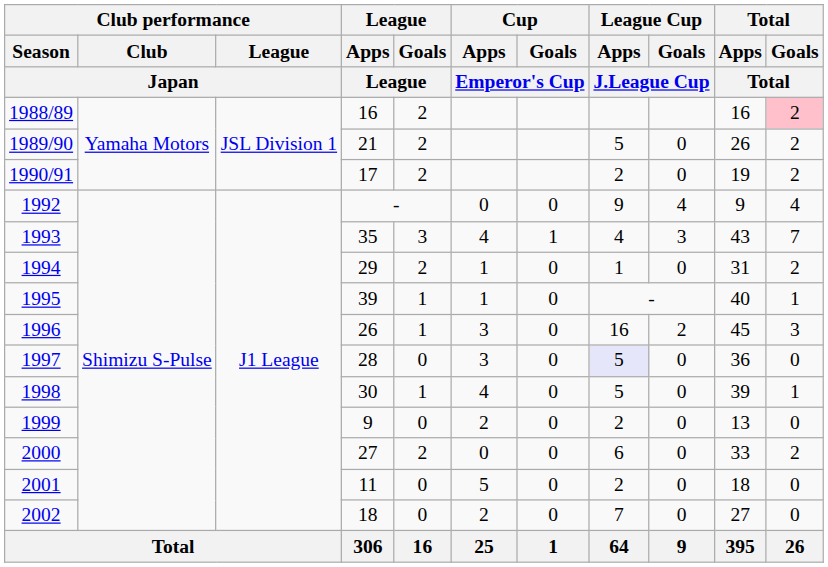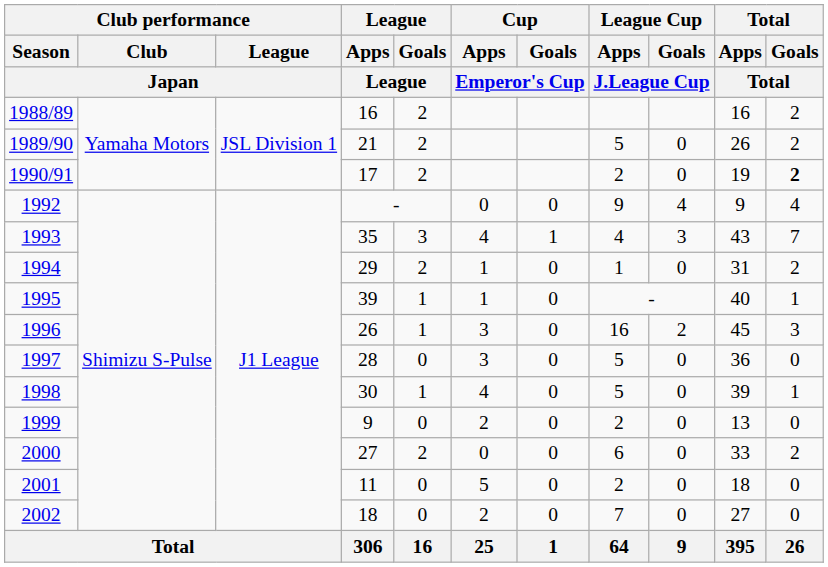(795, 112) pink background -> (795, 112) no background
(795, 174) normal -> (795, 174) bold
(619, 360) lavender background -> (619, 360) no background
